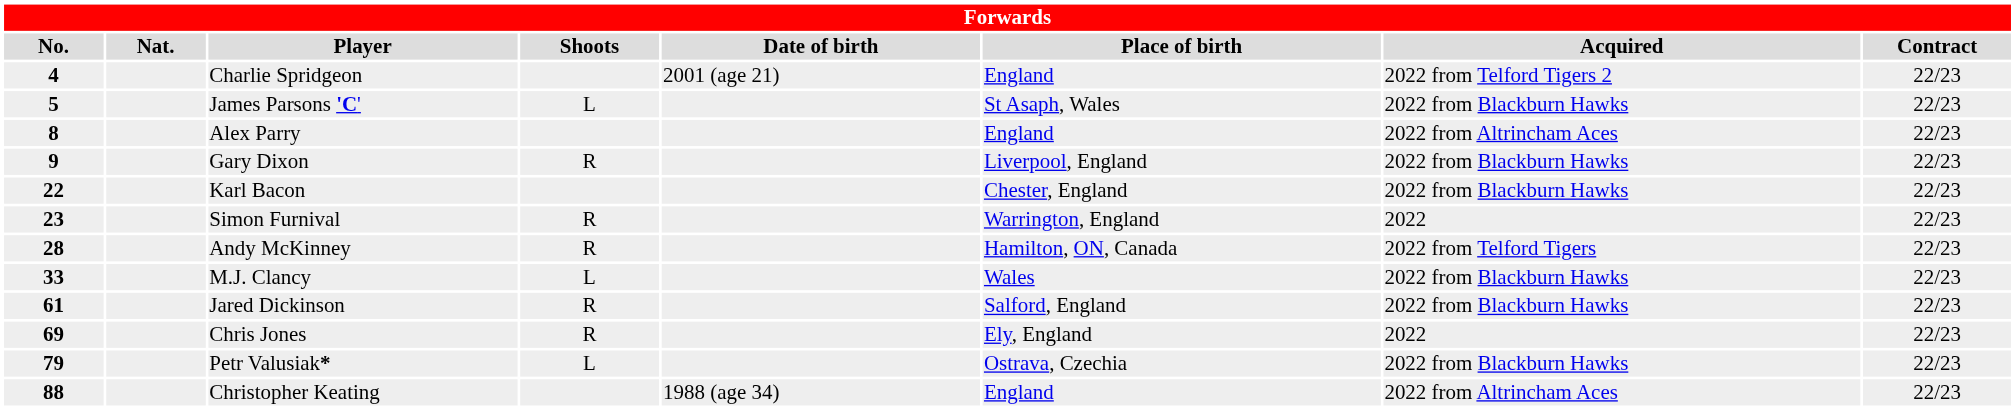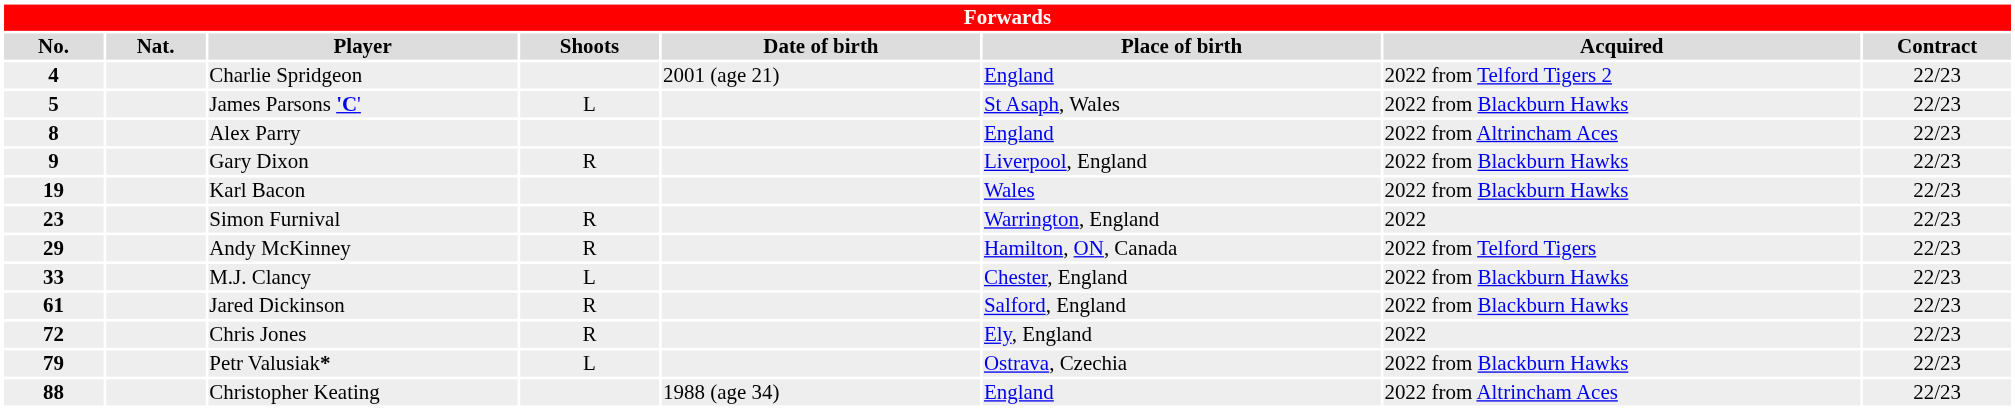(53, 190) 22 -> (53, 190) 19
(1056, 190) Chester, England -> (1009, 190) Wales
(53, 248) 28 -> (53, 248) 29
(1009, 276) Wales -> (1056, 276) Chester, England
(53, 334) 69 -> (53, 334) 72
